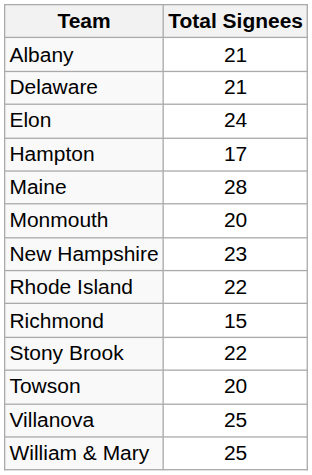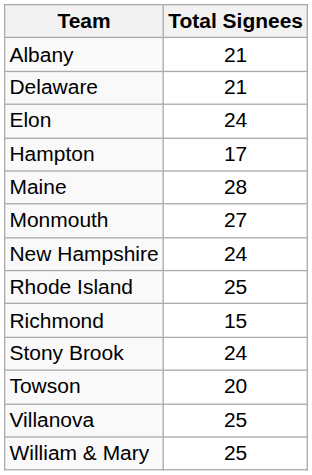(236, 220) 20 -> (236, 220) 27
(236, 253) 23 -> (236, 253) 24
(236, 287) 22 -> (236, 287) 25
(236, 353) 22 -> (236, 353) 24
